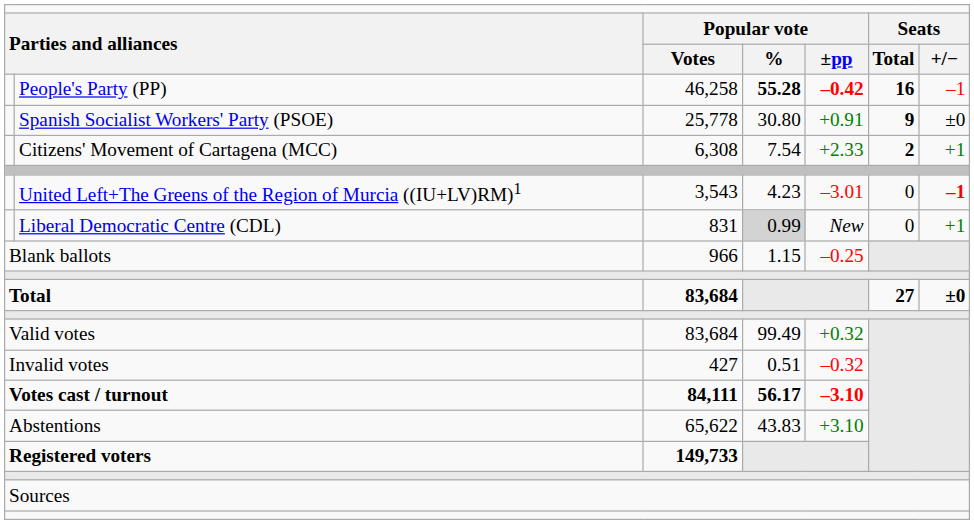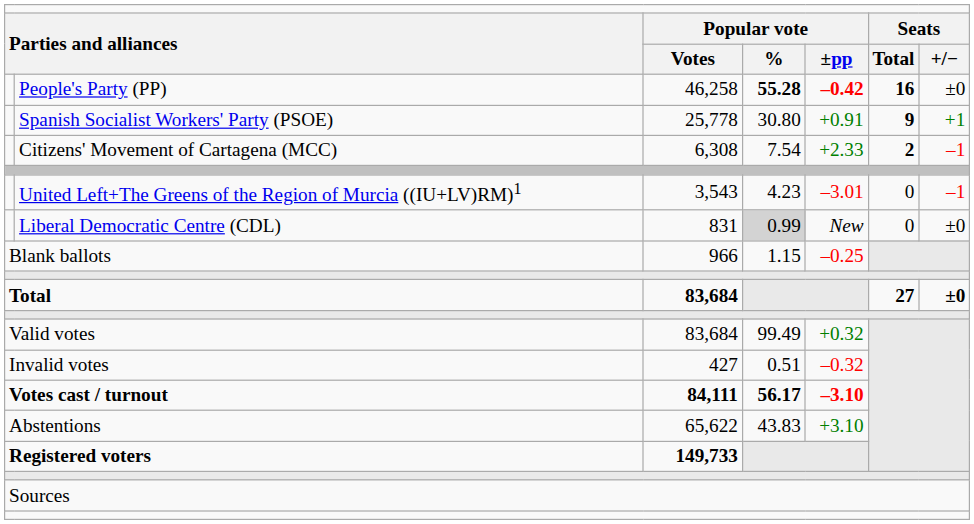(956, 89) –1 -> (955, 89) ±0
(955, 119) ±0 -> (955, 119) +1
(955, 150) +1 -> (956, 150) –1
(956, 192) bold -> (956, 192) normal
(955, 225) +1 -> (955, 225) ±0
